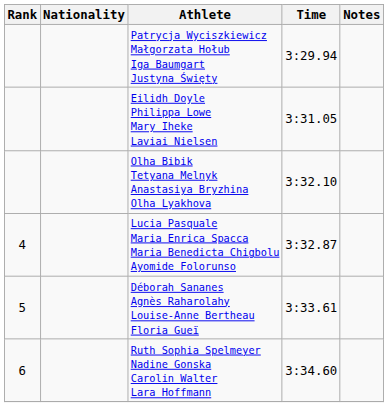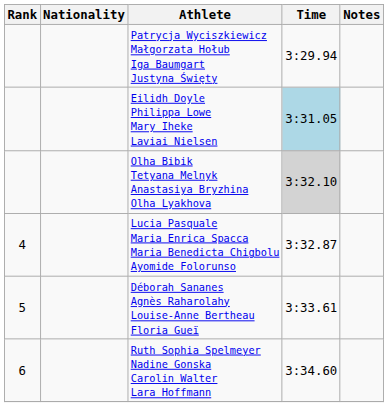(311, 119) no background -> (311, 119) lightblue background
(311, 182) no background -> (311, 182) lightgrey background
